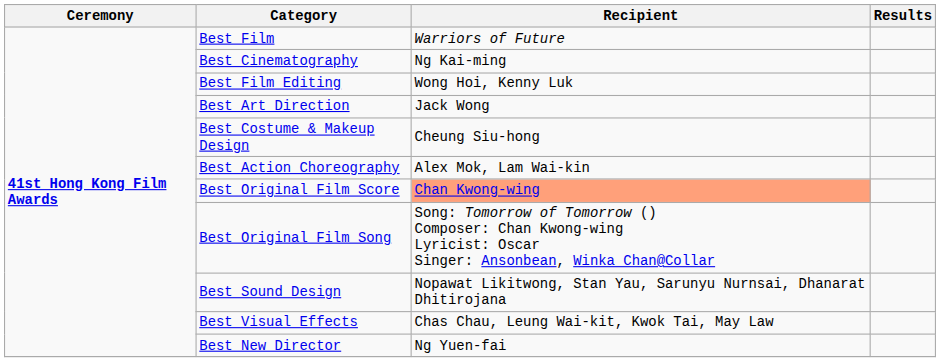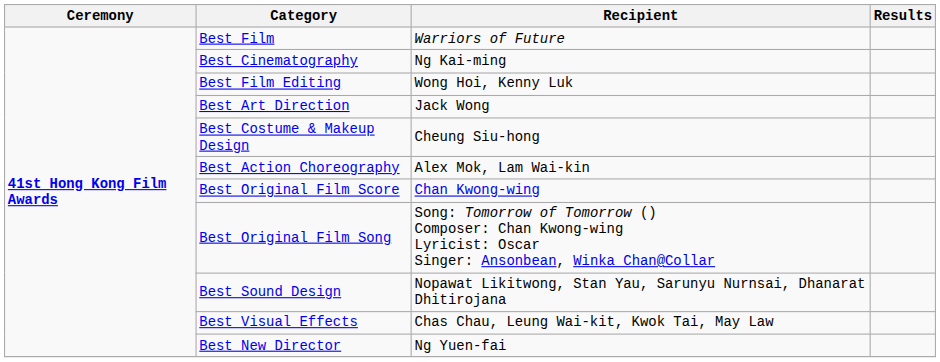(477, 191) lightsalmon background -> (477, 191) no background
